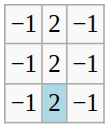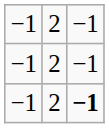(55, 102) lightblue background -> (55, 102) no background
(85, 102) normal -> (85, 102) bold
